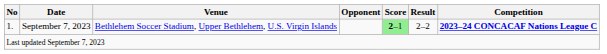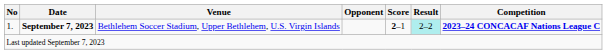(56, 26) normal -> (58, 26) bold
(395, 26) lightgreen background -> (398, 26) no background
(423, 26) no background -> (426, 26) paleturquoise background
